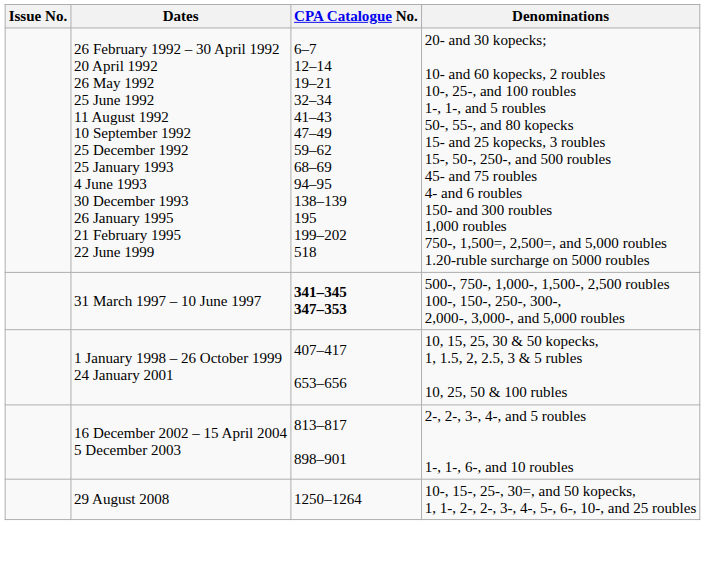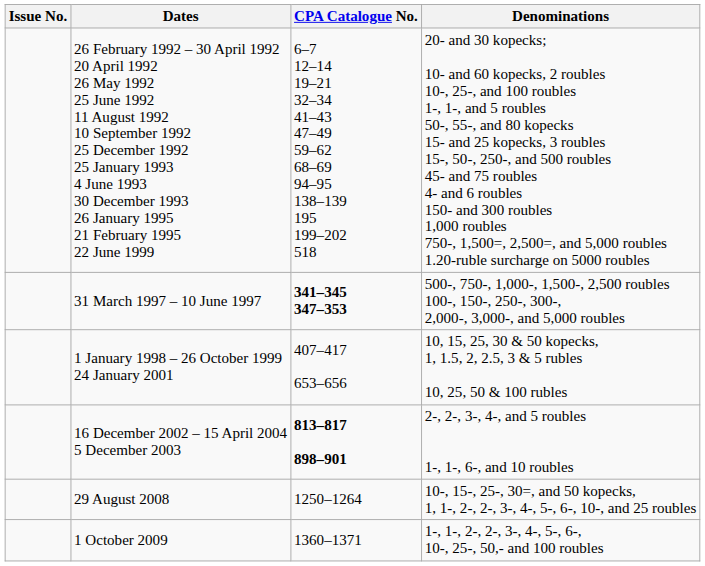(320, 441) normal -> (320, 441) bold
+ row: (121, 540)
